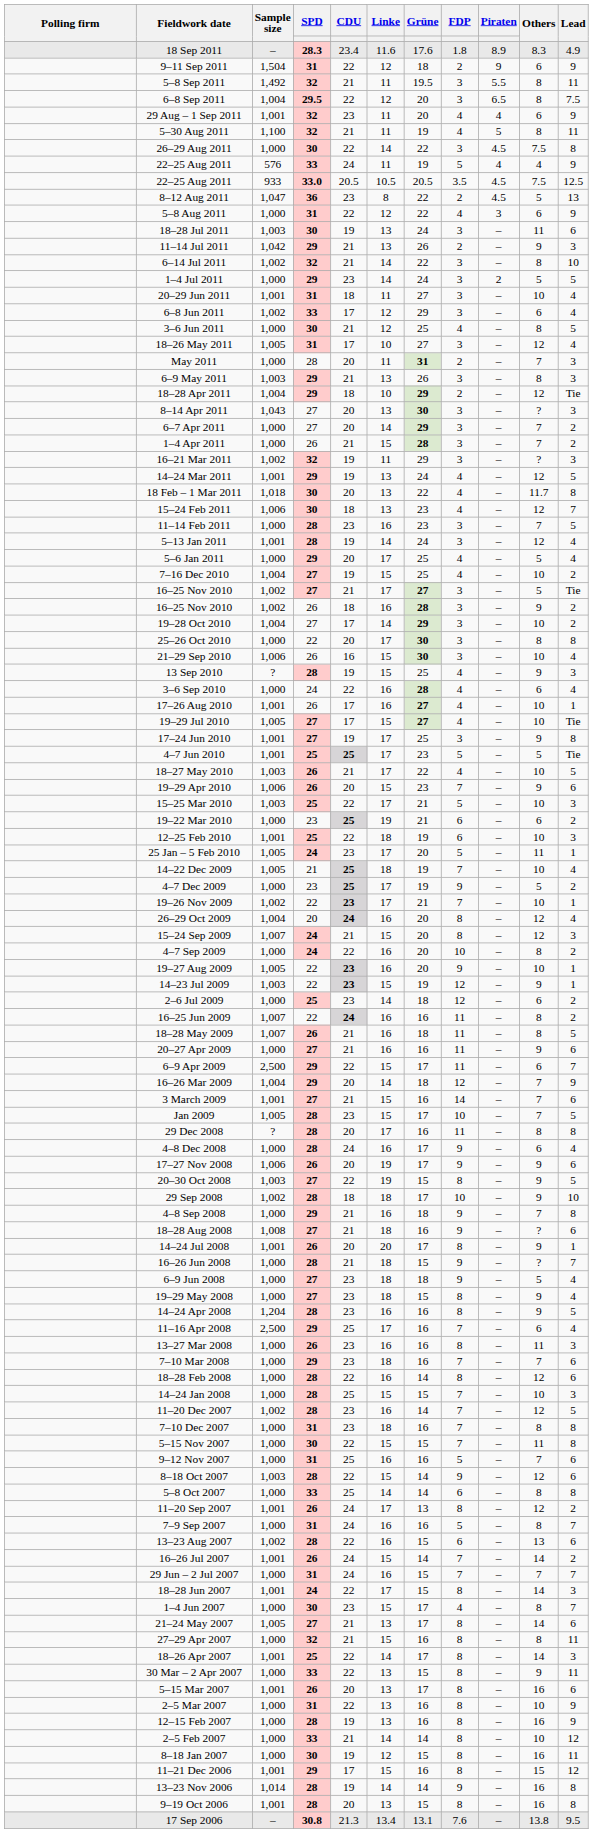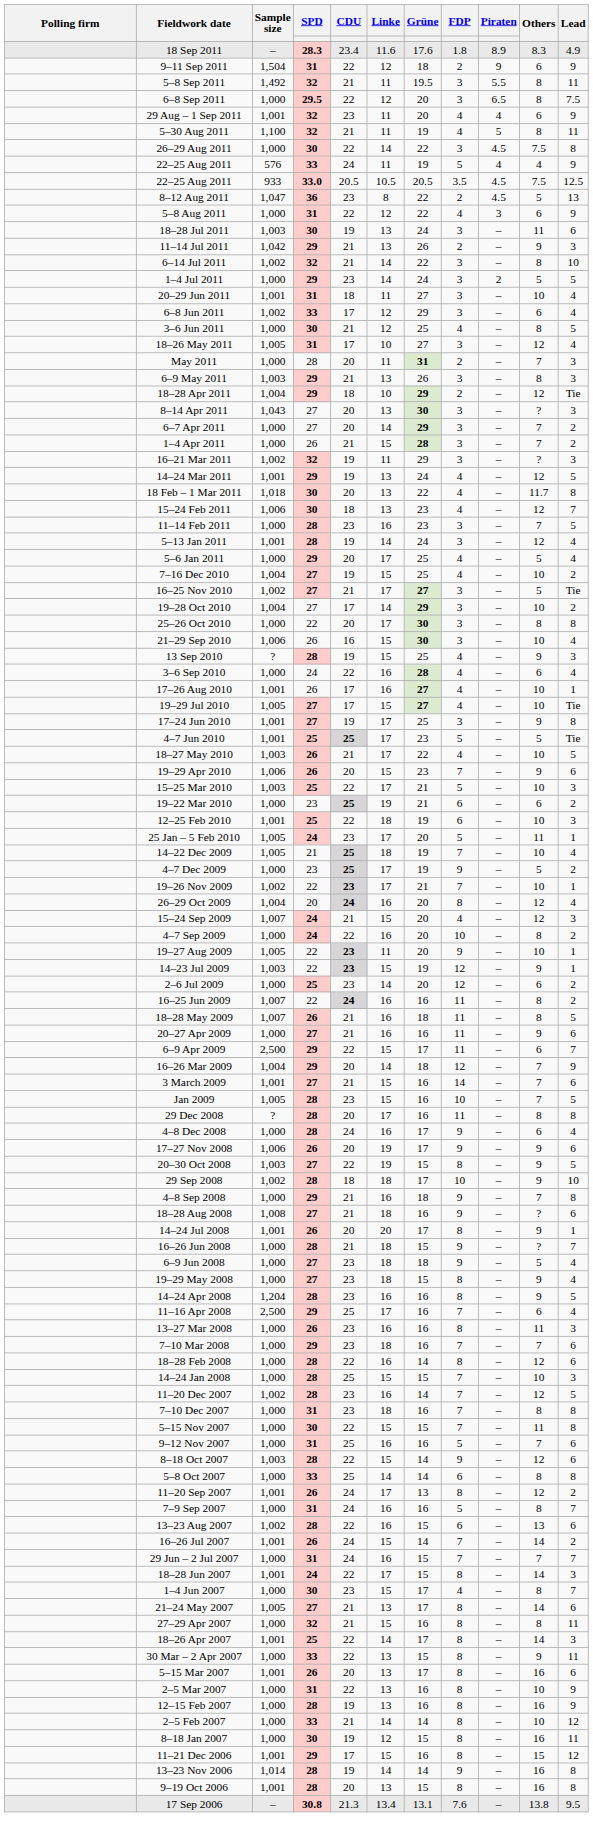(273, 99) 1,004 -> (273, 99) 1,000
- row: (194, 607)
(460, 935) 8 -> (460, 919) 4
(386, 968) 16 -> (386, 952) 11
(423, 1001) 18 -> (423, 984) 20
(423, 1115) 17 -> (423, 1099) 16
